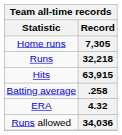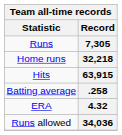(41, 43) Home runs -> (41, 43) Runs
(41, 59) Runs -> (41, 59) Home runs
